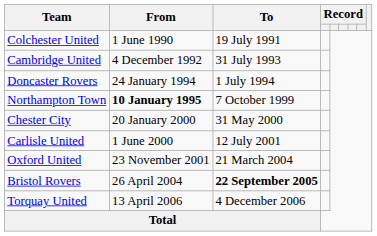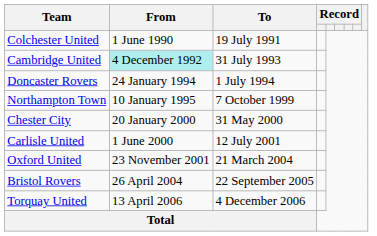(157, 60) no background -> (157, 60) paleturquoise background
(157, 100) bold -> (154, 100) normal
(267, 180) bold -> (265, 180) normal
